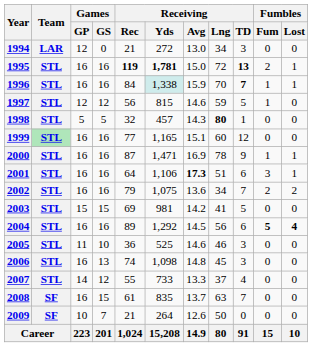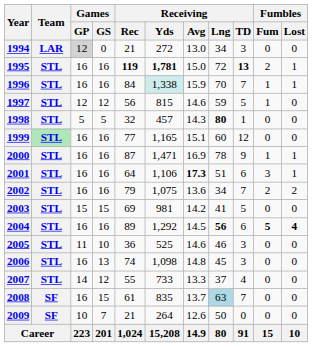(82, 48) no background -> (82, 48) lightgrey background
(243, 84) bold -> (243, 84) normal
(221, 226) normal -> (221, 226) bold
(221, 297) no background -> (221, 297) lightblue background
